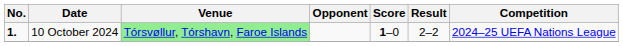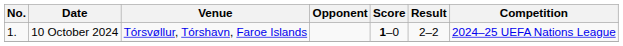(12, 32) bold -> (12, 32) normal
(215, 32) lightgreen background -> (215, 32) no background
